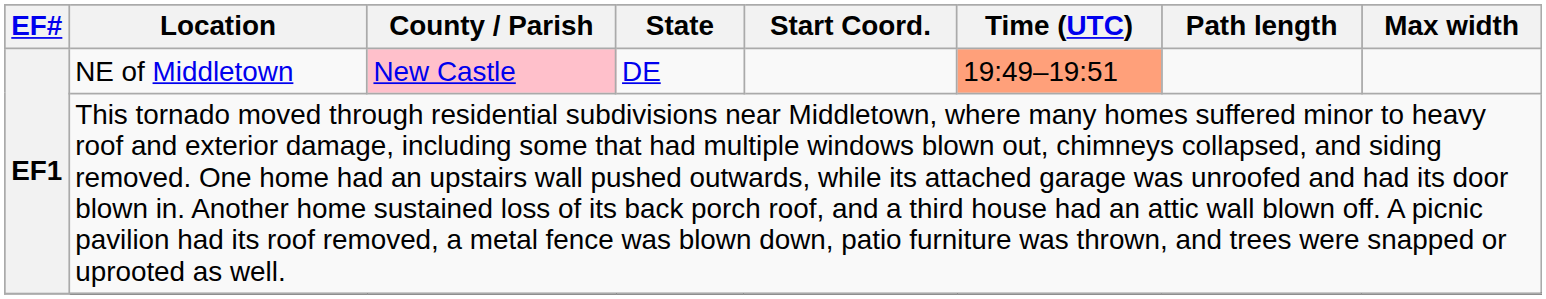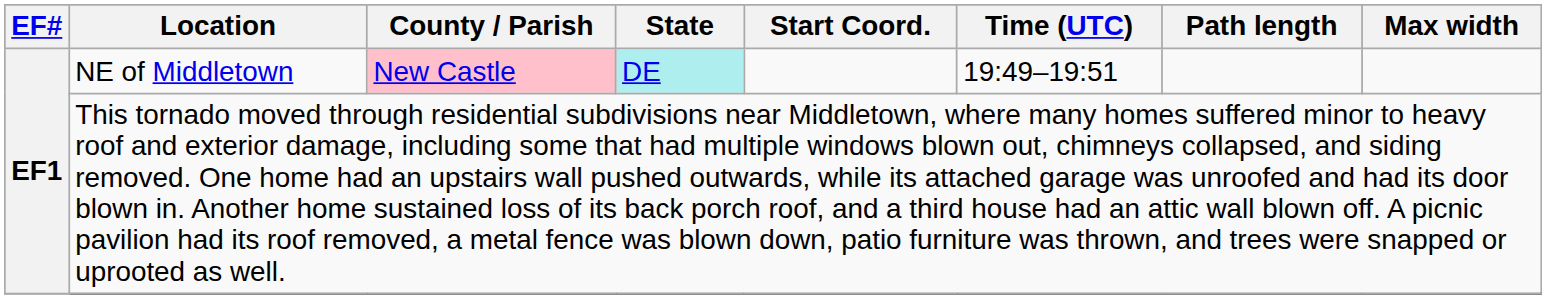(641, 70) no background -> (641, 70) paleturquoise background
(1041, 70) lightsalmon background -> (1041, 70) no background
